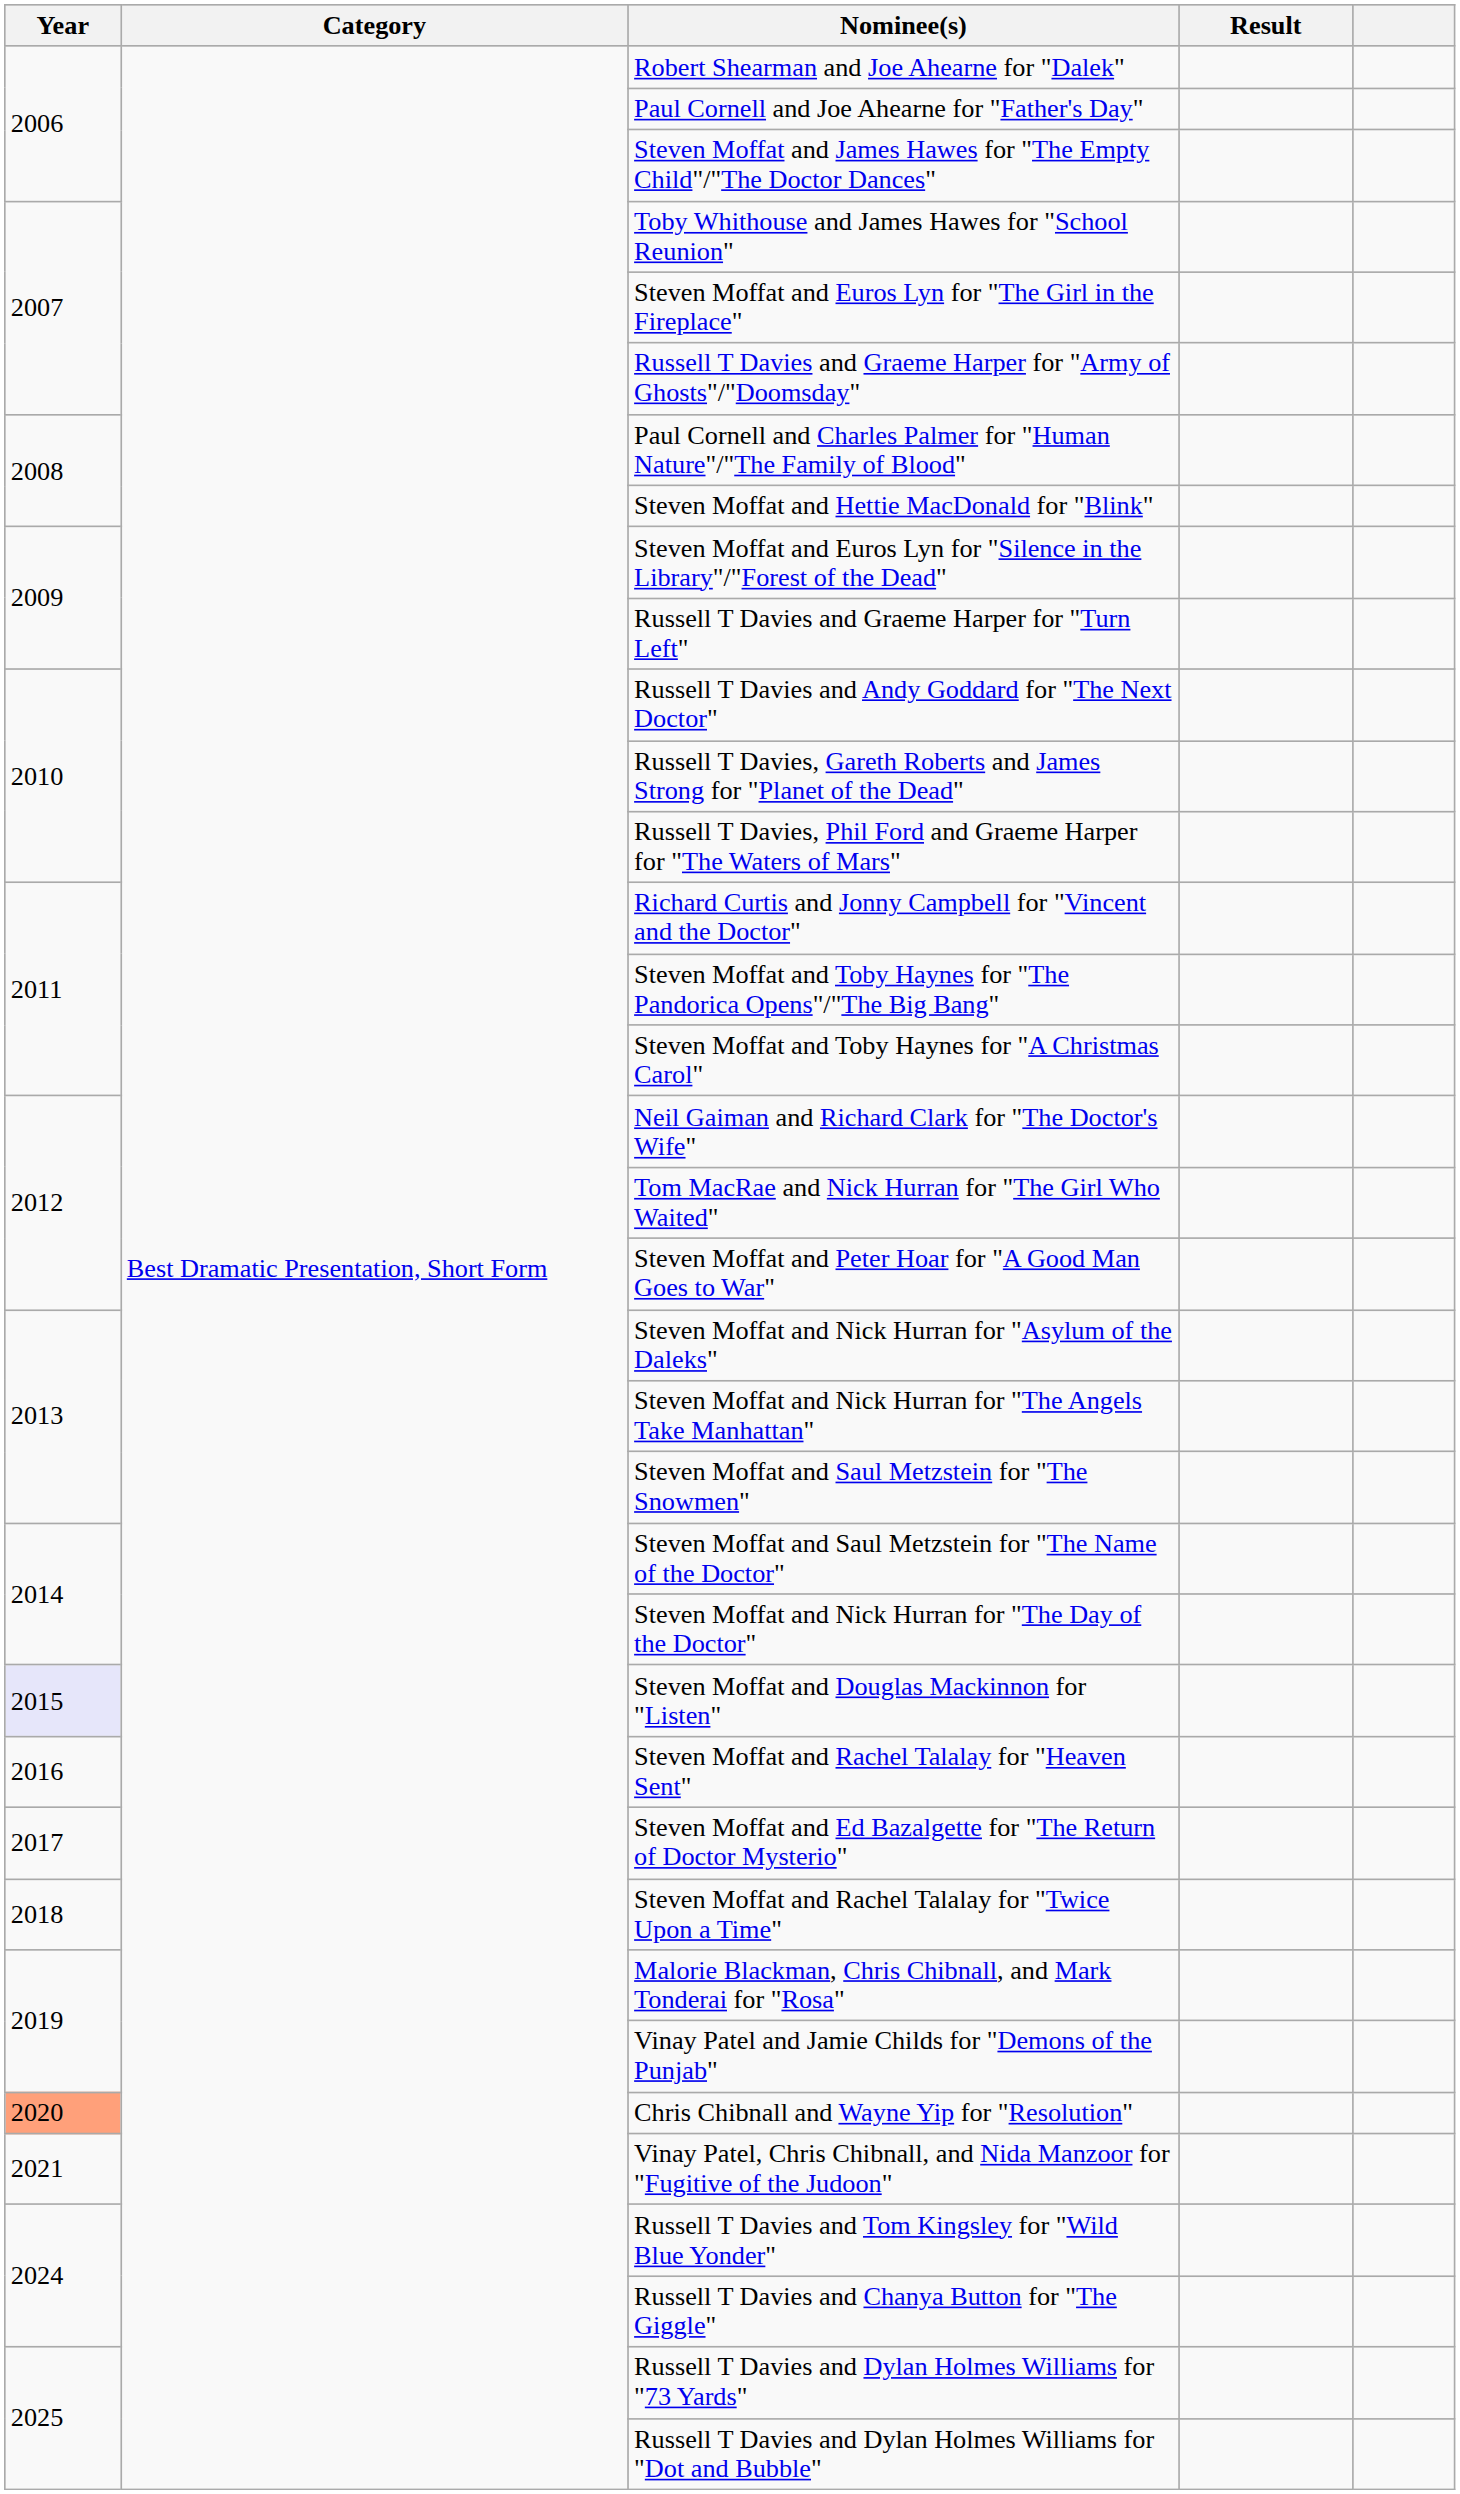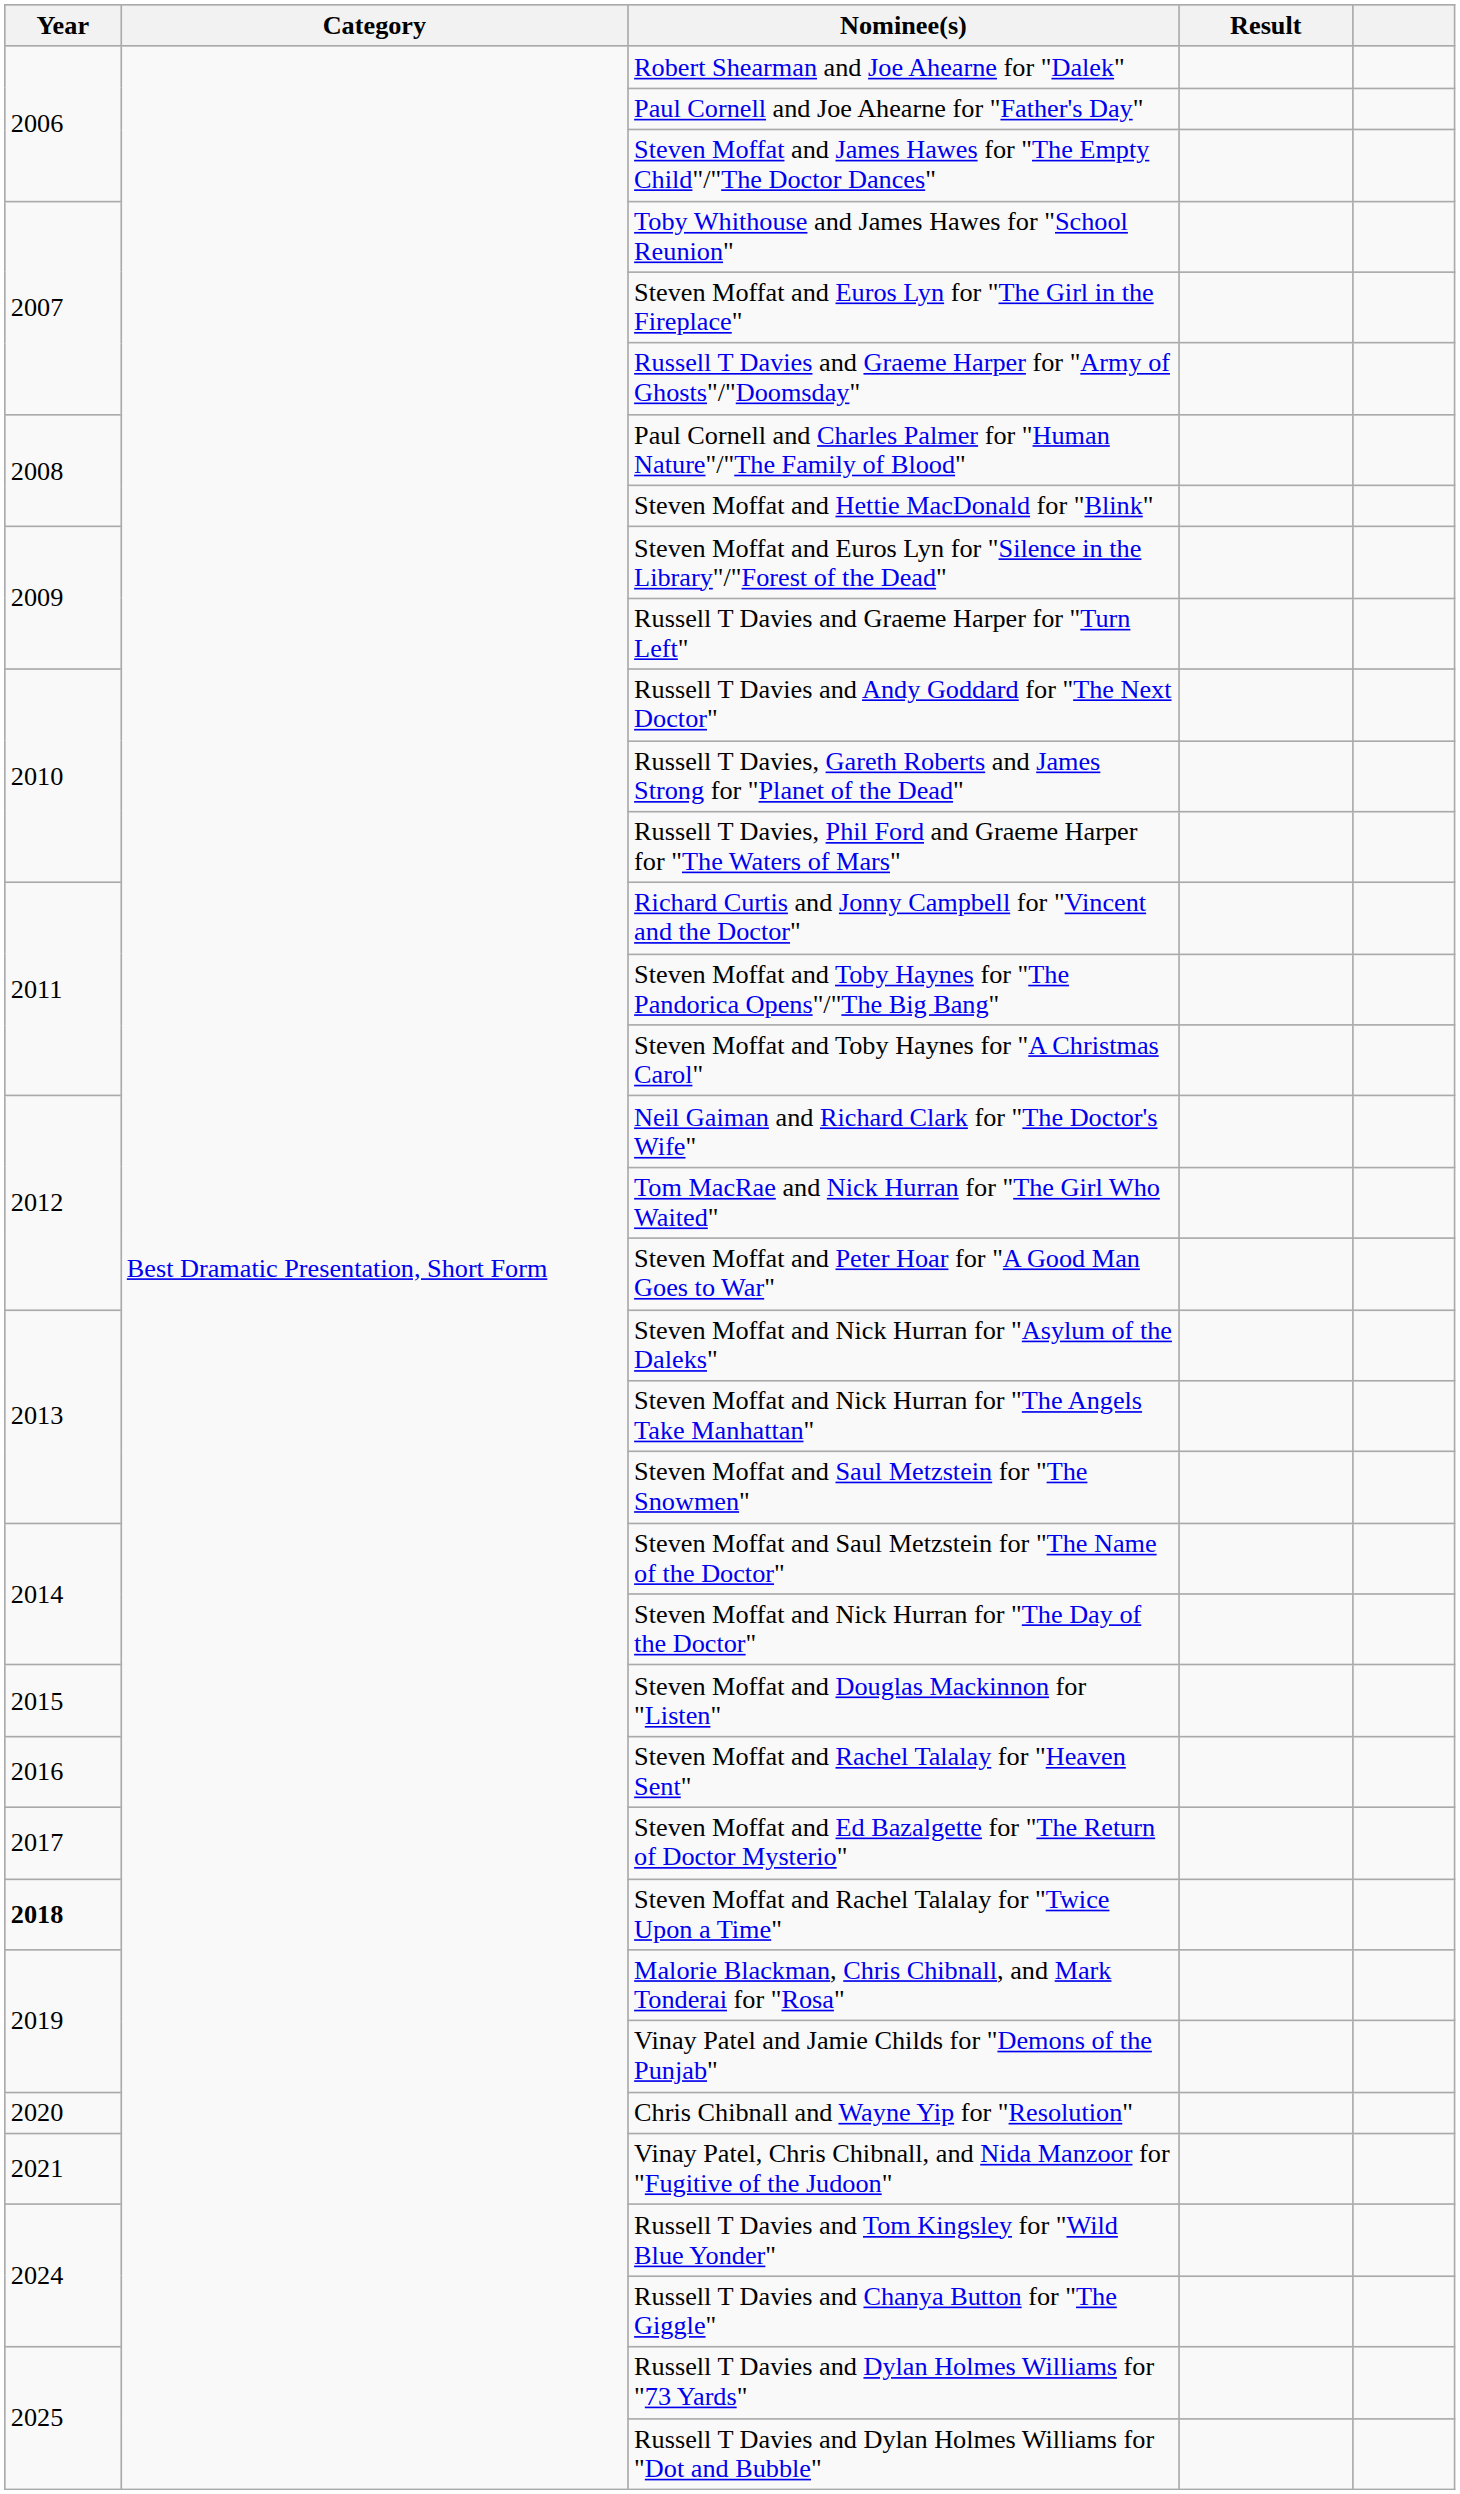(37, 1700) lavender background -> (37, 1700) no background
(37, 1913) normal -> (37, 1913) bold
(37, 2112) lightsalmon background -> (37, 2112) no background
